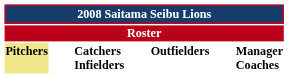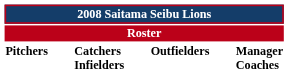(27, 51) khaki background -> (27, 51) no background
